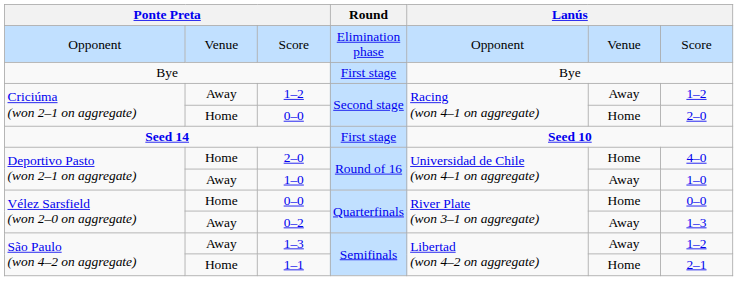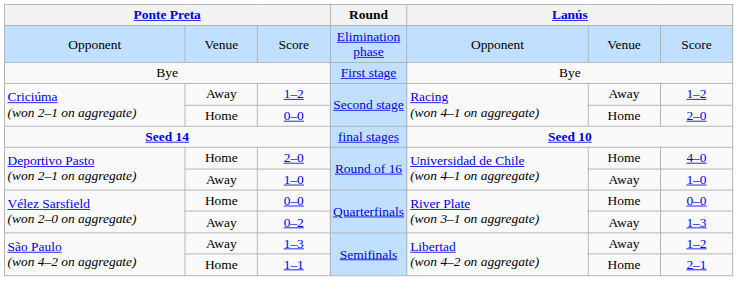(368, 136) First stage -> (368, 136) final stages
